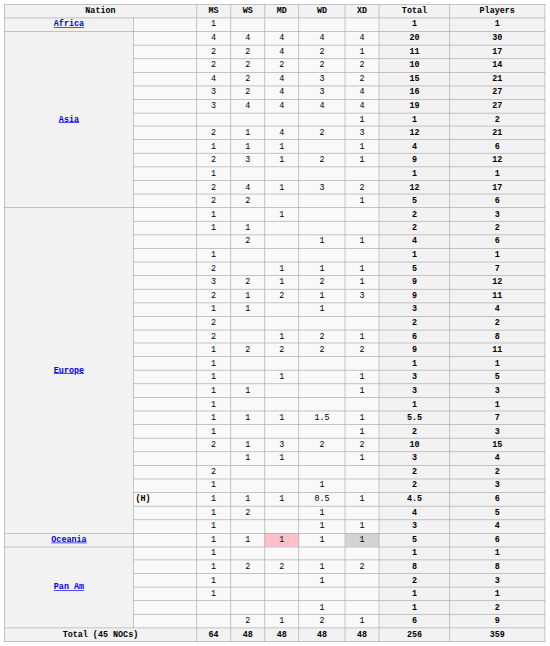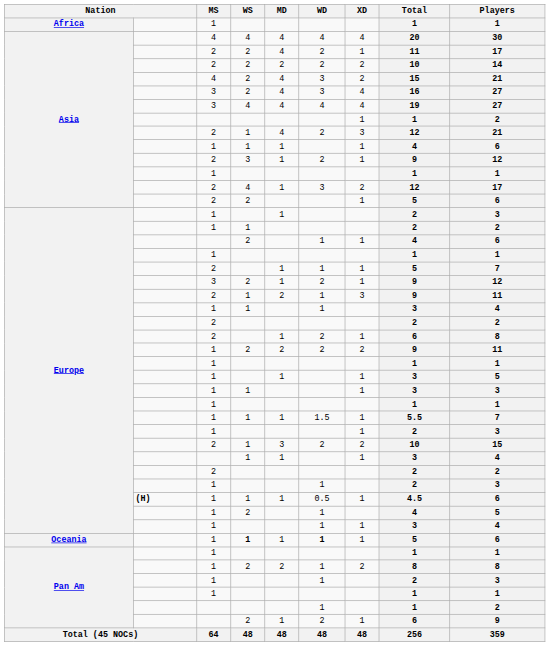(248, 540) normal -> (248, 540) bold
(282, 540) pink background -> (282, 540) no background
(322, 540) normal -> (322, 540) bold
(362, 540) lightgrey background -> (362, 540) no background
